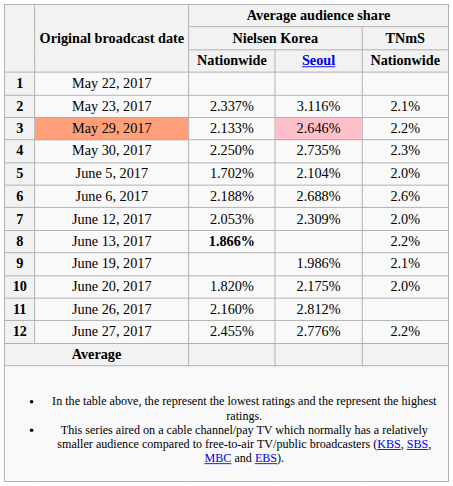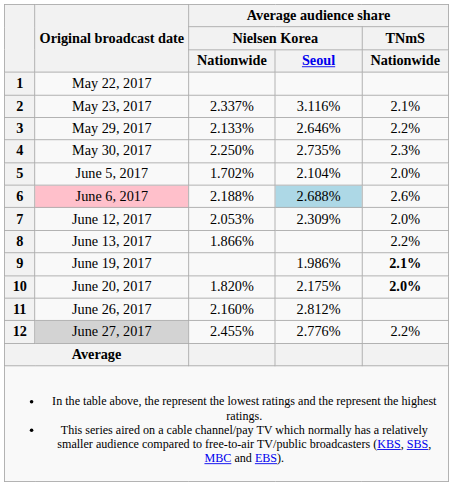(112, 128) lightsalmon background -> (112, 128) no background
(319, 128) pink background -> (319, 128) no background
(112, 196) no background -> (112, 196) pink background
(319, 196) no background -> (319, 196) lightblue background
(232, 241) bold -> (232, 241) normal
(405, 264) normal -> (405, 264) bold
(405, 286) normal -> (405, 286) bold
(112, 331) no background -> (112, 331) lightgrey background
